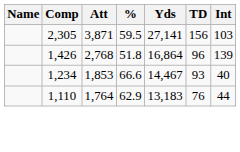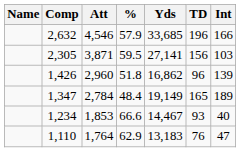+ row: (62, 34)
(99, 55) 2,768 -> (99, 75) 2,960
(165, 55) 16,864 -> (165, 75) 16,862
+ row: (62, 95)
(223, 95) 44 -> (223, 136) 47
